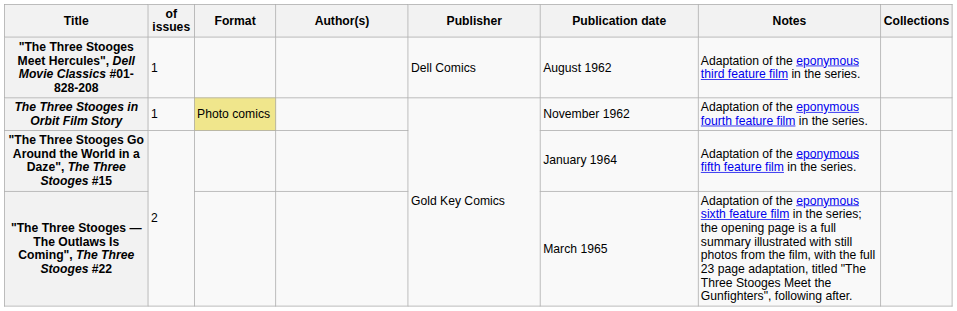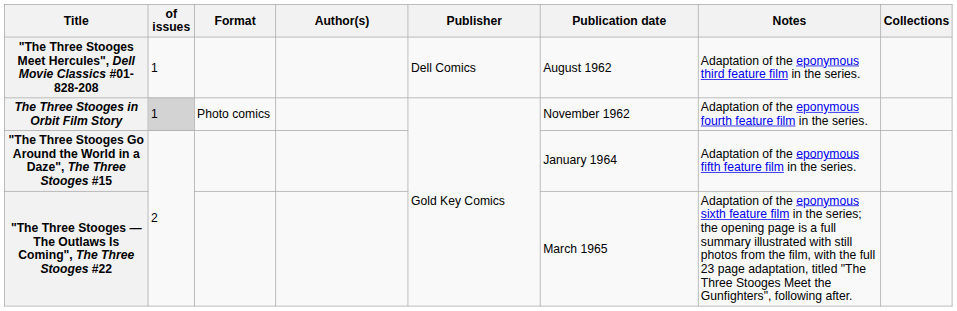(154, 114) no background -> (154, 114) lightgrey background
(234, 114) khaki background -> (234, 114) no background
